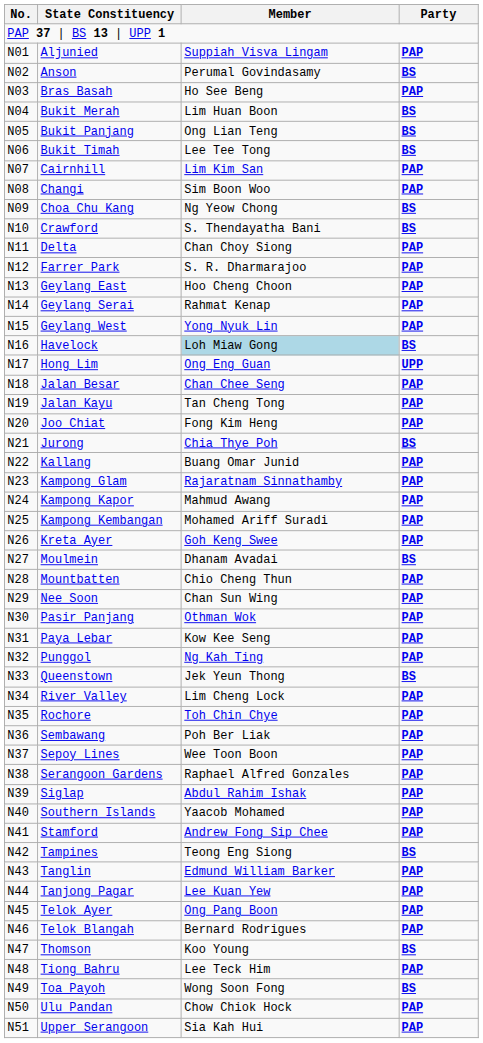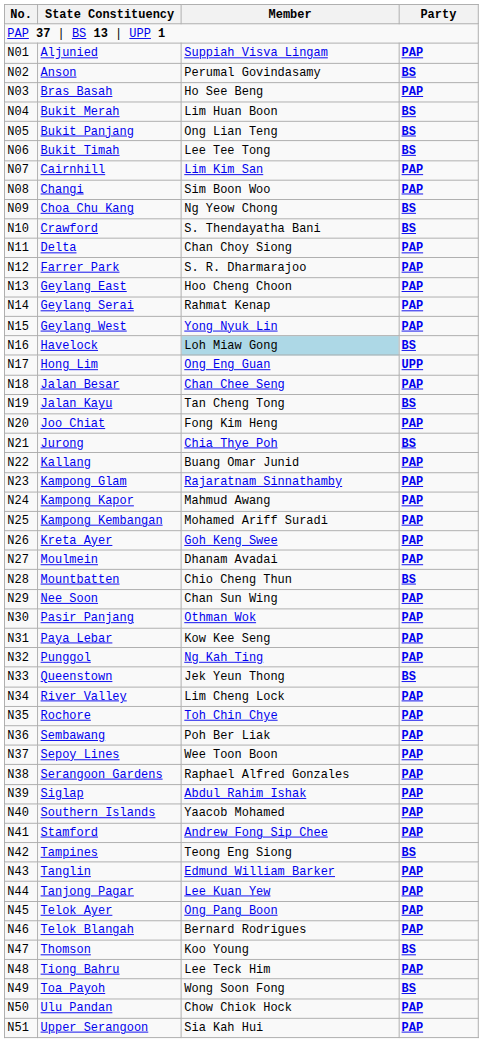(412, 404) PAP -> (409, 404) BS
(409, 560) BS -> (412, 560) PAP
(412, 579) PAP -> (409, 579) BS
